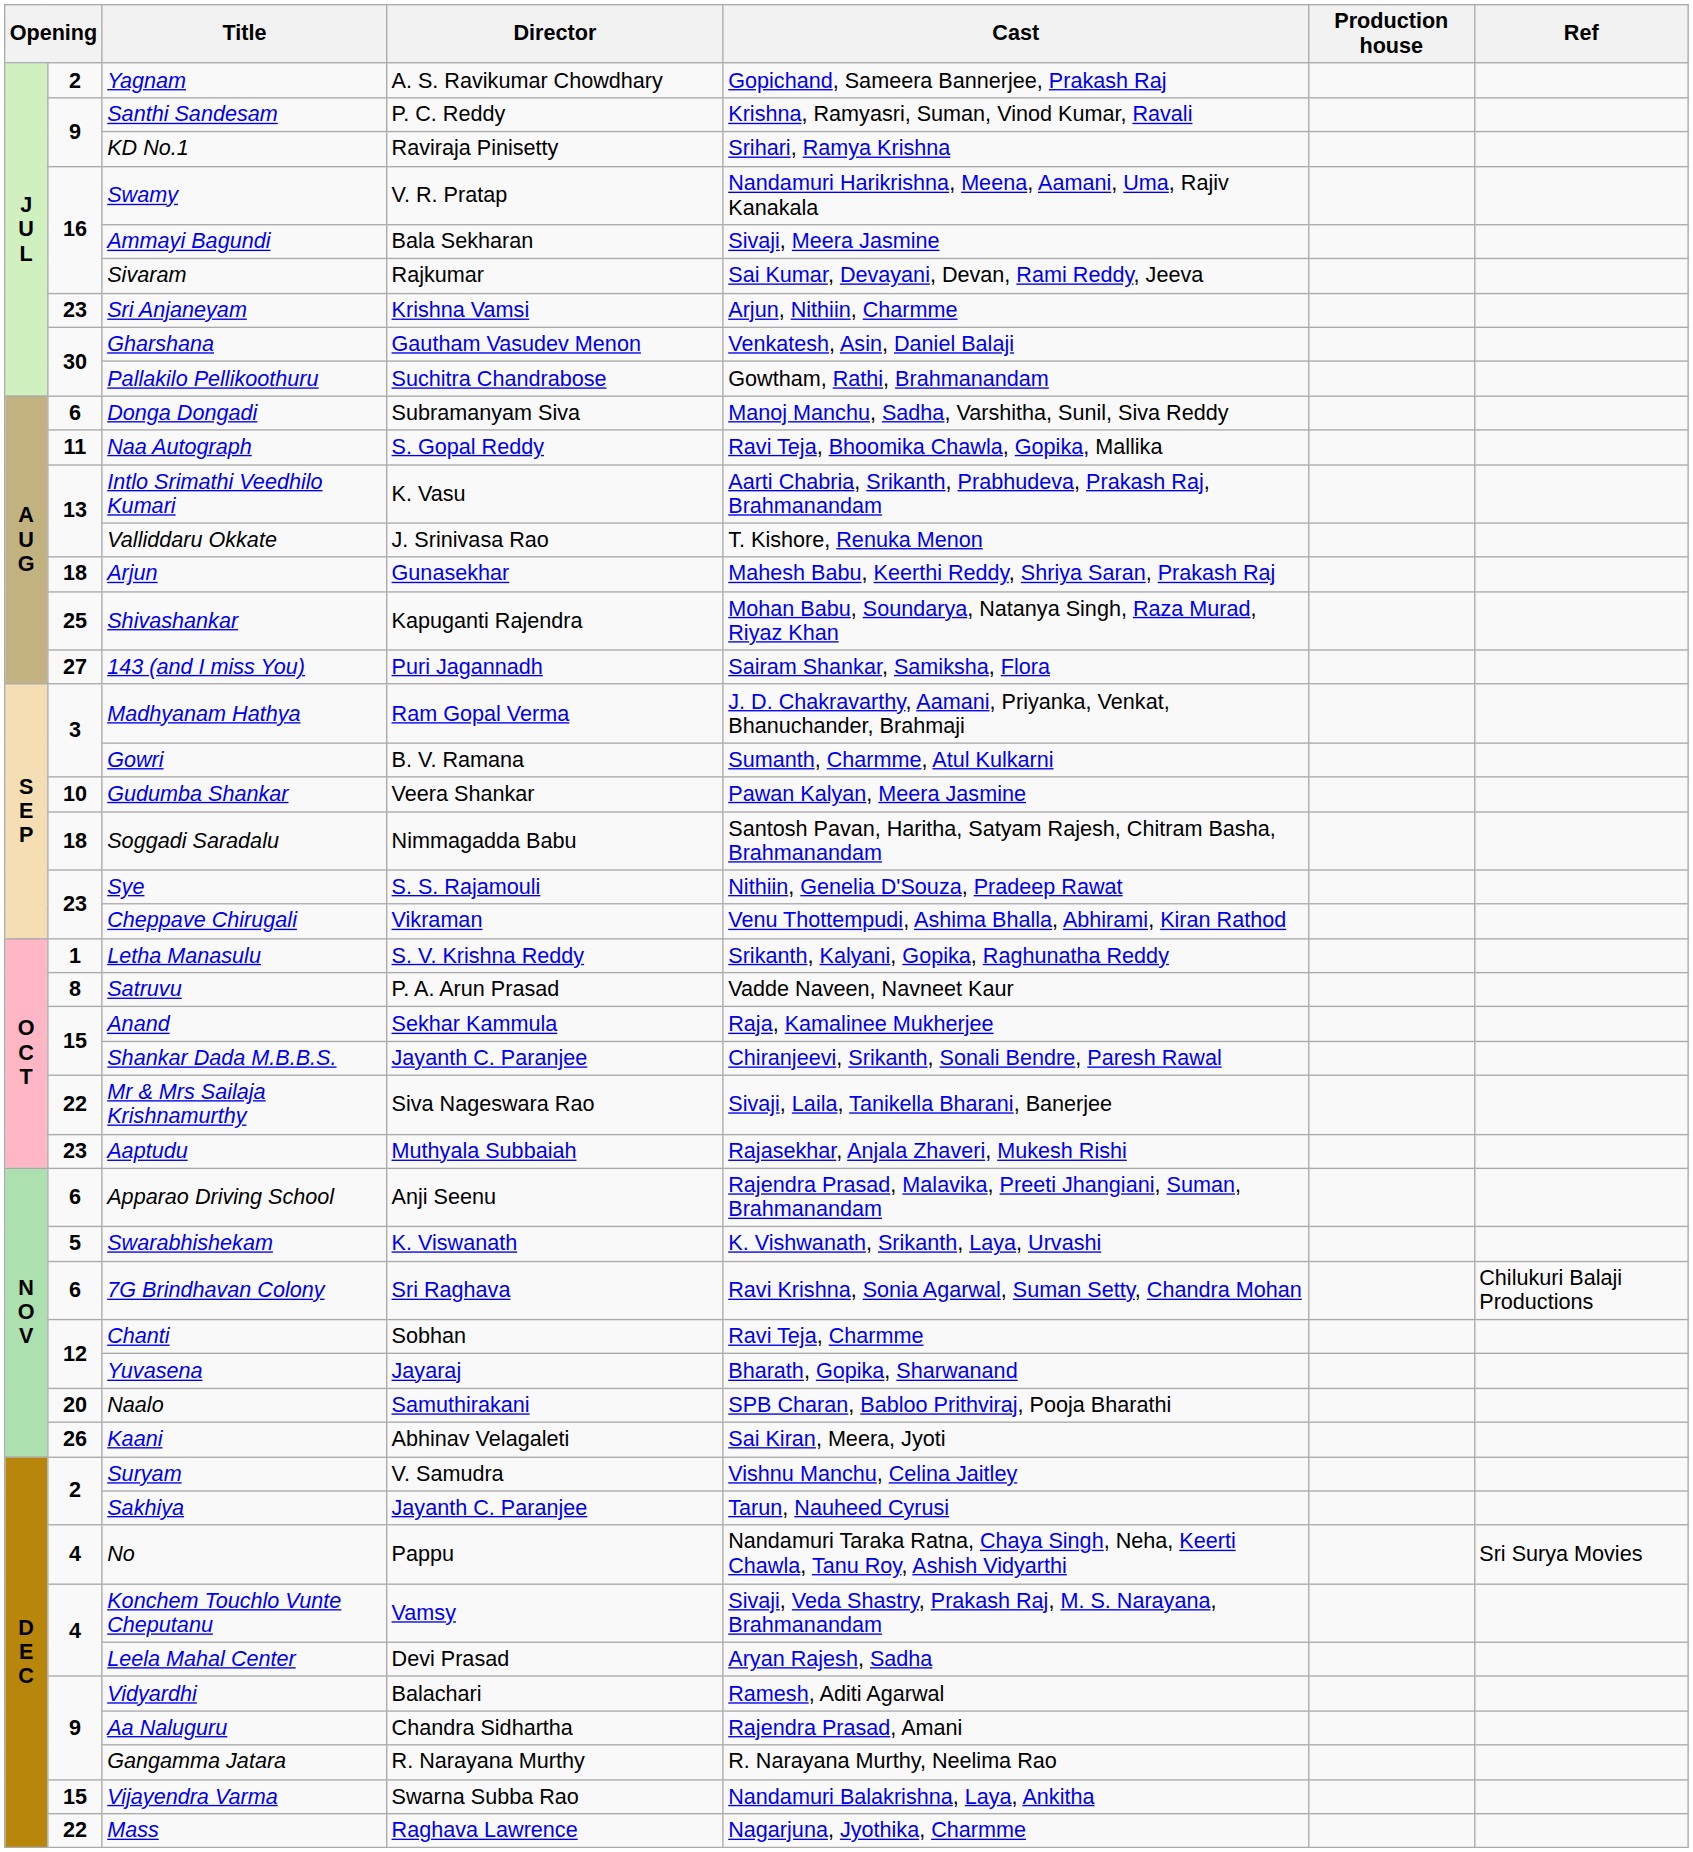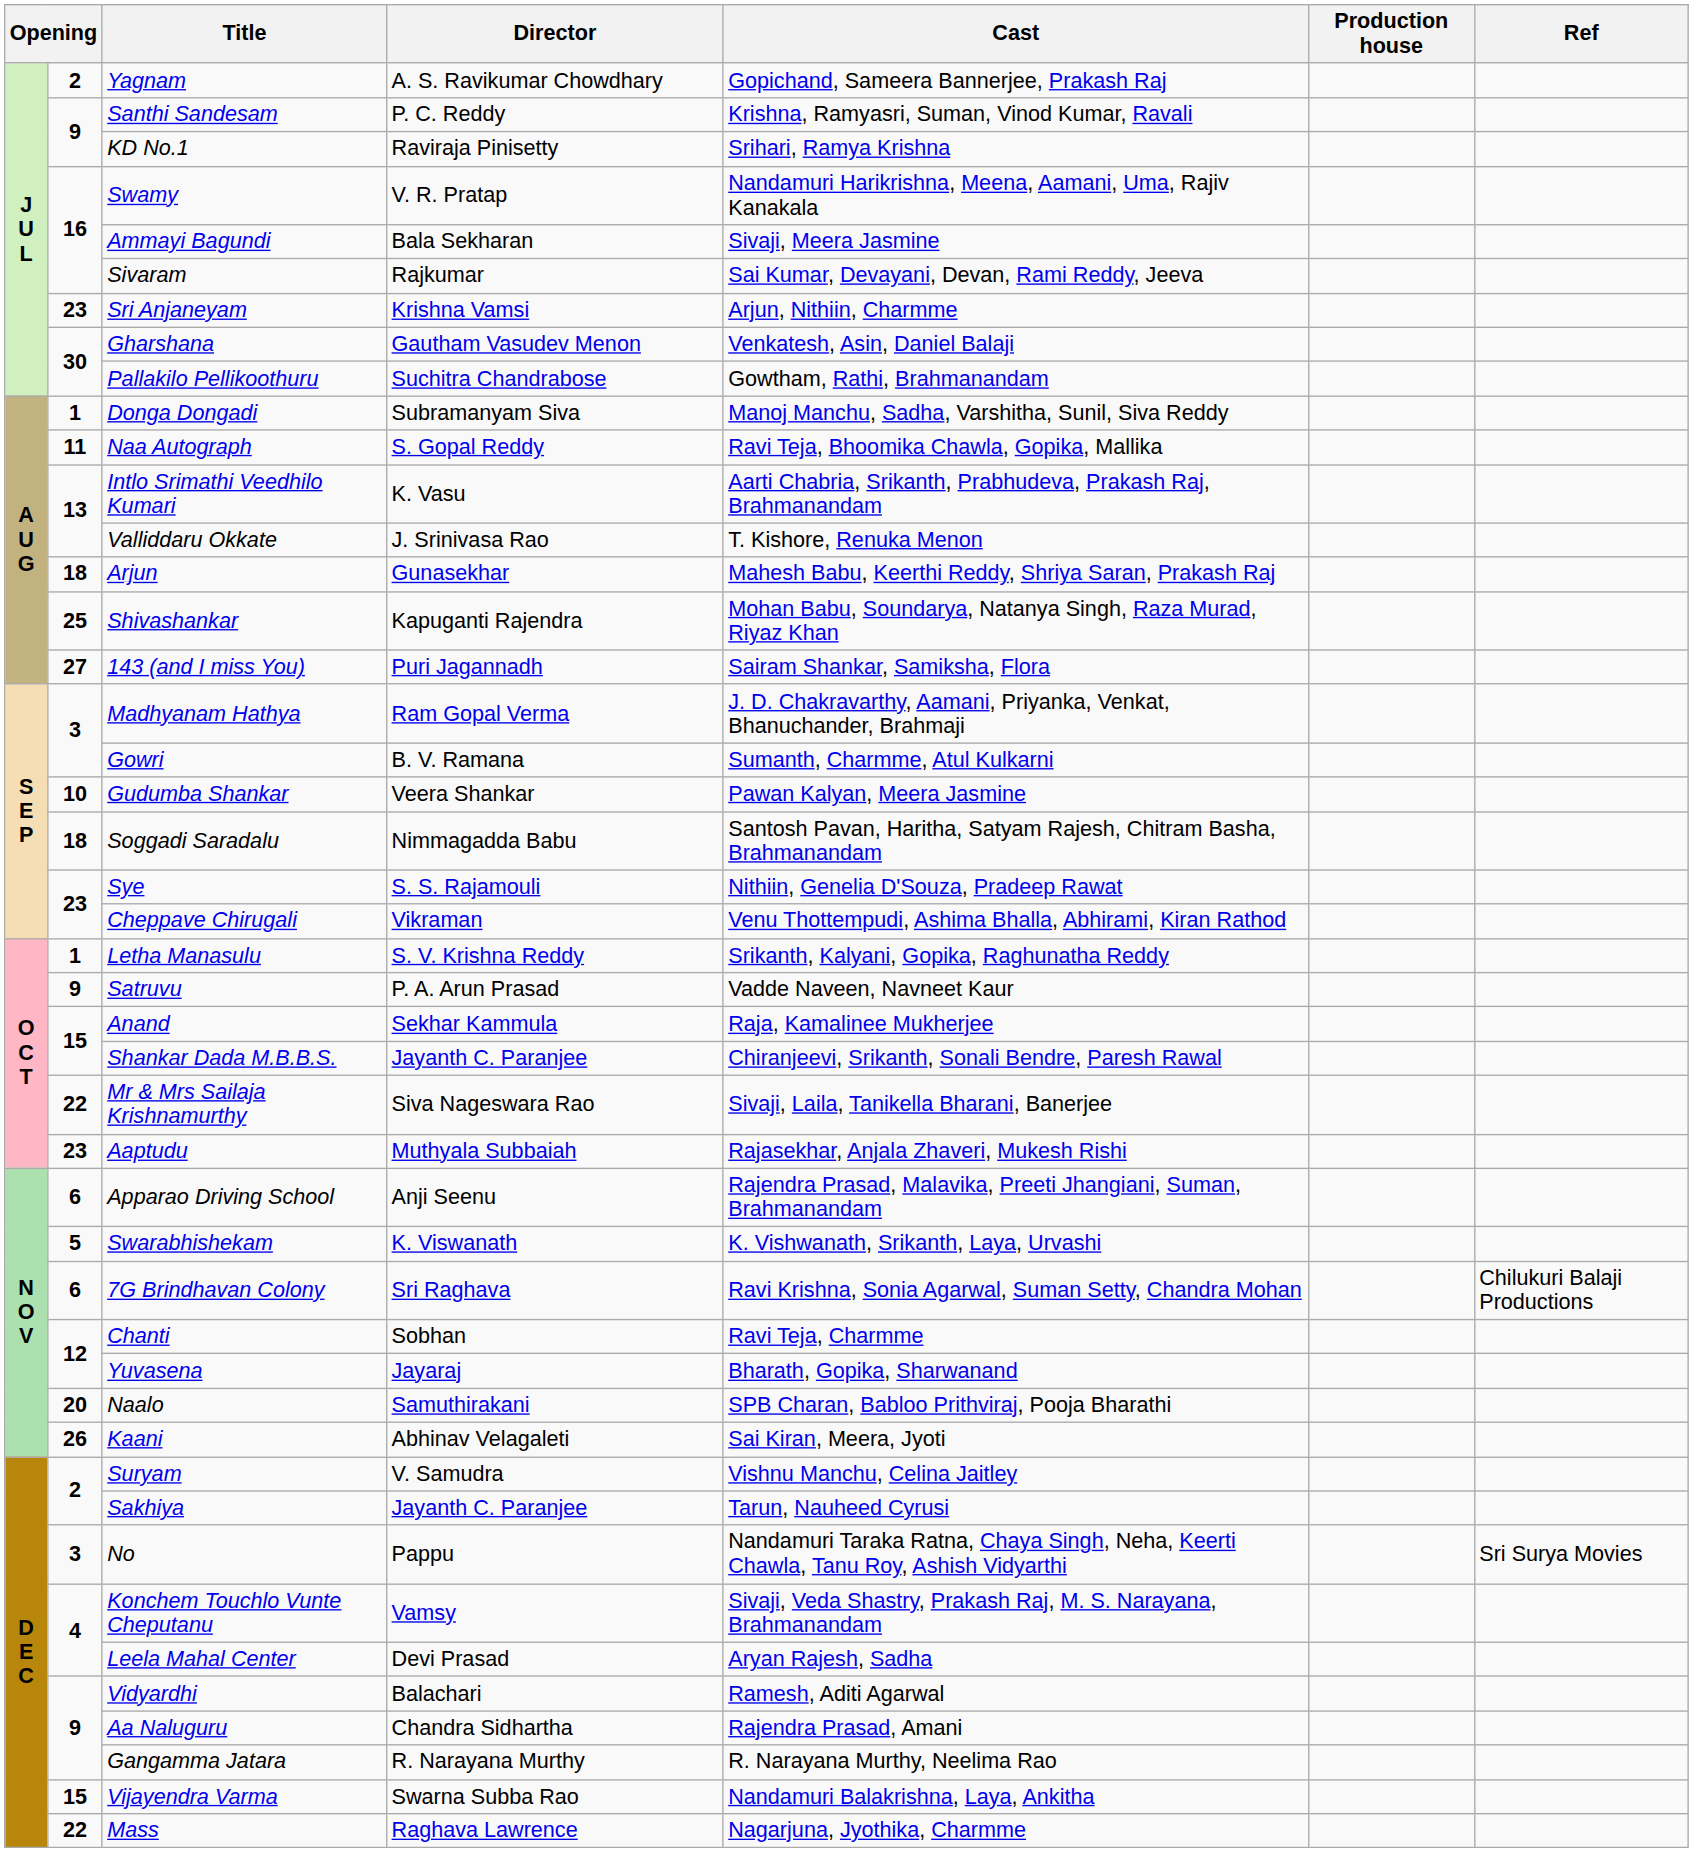(75, 412) 6 -> (75, 412) 1
(75, 989) 8 -> (75, 989) 9
(75, 1554) 4 -> (75, 1554) 3
